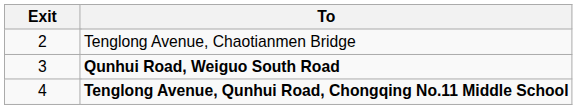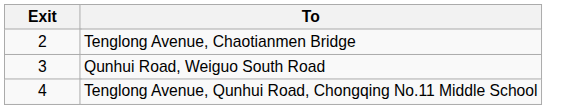(212, 66) bold -> (205, 66) normal
(326, 91) bold -> (311, 91) normal
